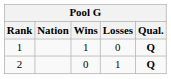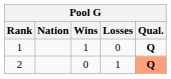(151, 64) no background -> (151, 64) lightsalmon background
